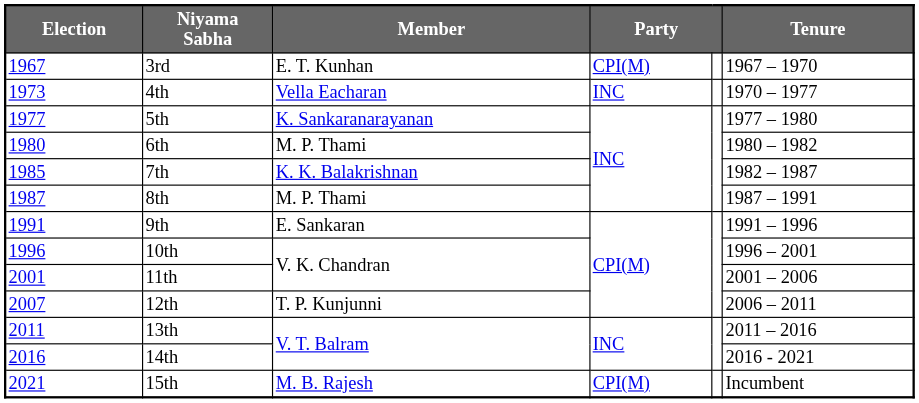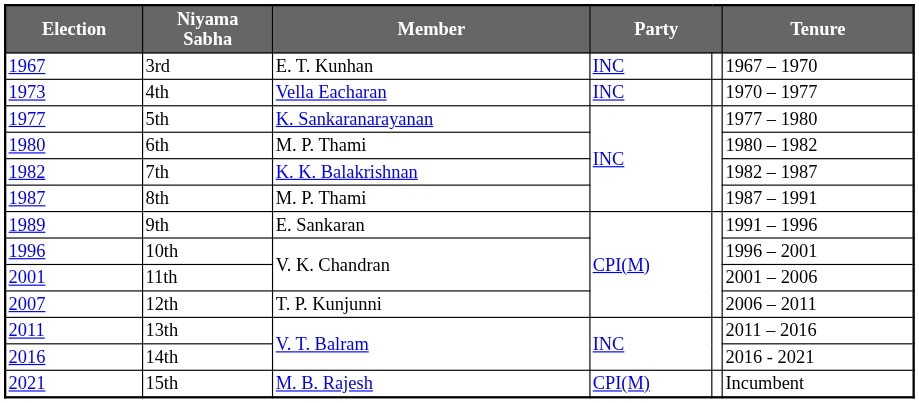(621, 66) CPI(M) -> (609, 66) INC
(27, 171) 1985 -> (27, 171) 1982
(27, 224) 1991 -> (27, 224) 1989
